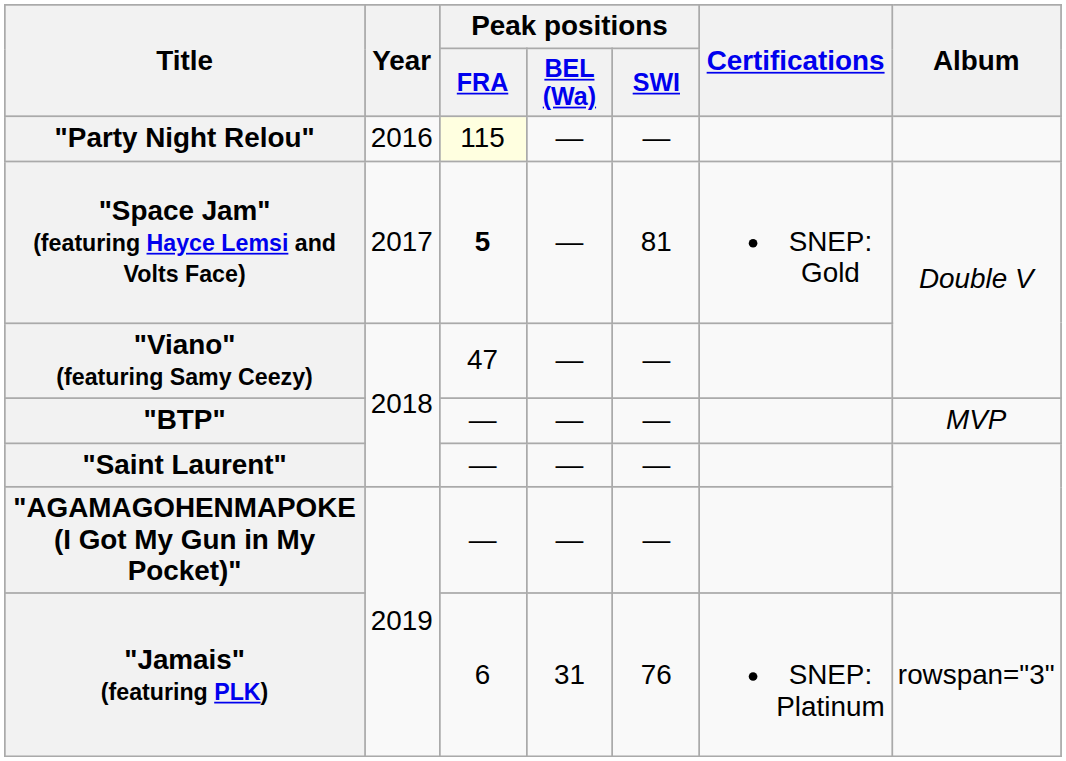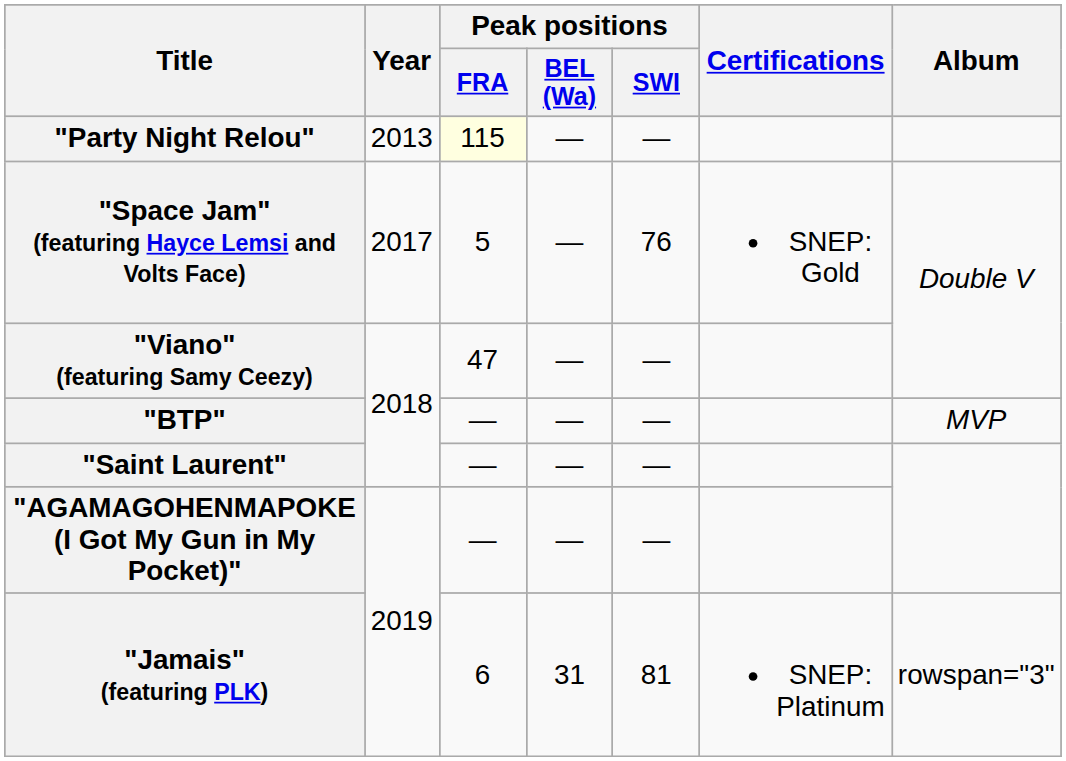(402, 138) 2016 -> (402, 138) 2013
(483, 241) bold -> (483, 241) normal
(656, 241) 81 -> (656, 241) 76
(656, 674) 76 -> (656, 674) 81
